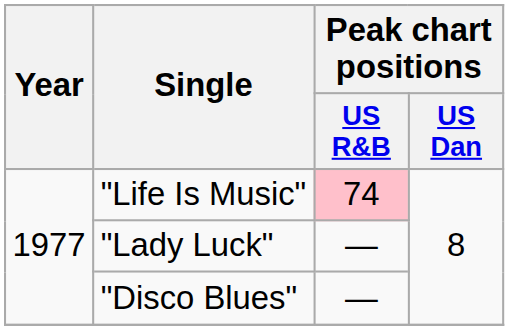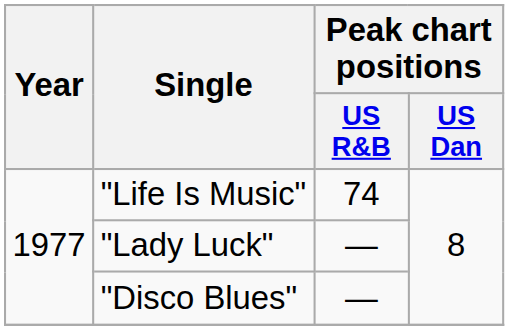(361, 193) pink background -> (361, 193) no background
